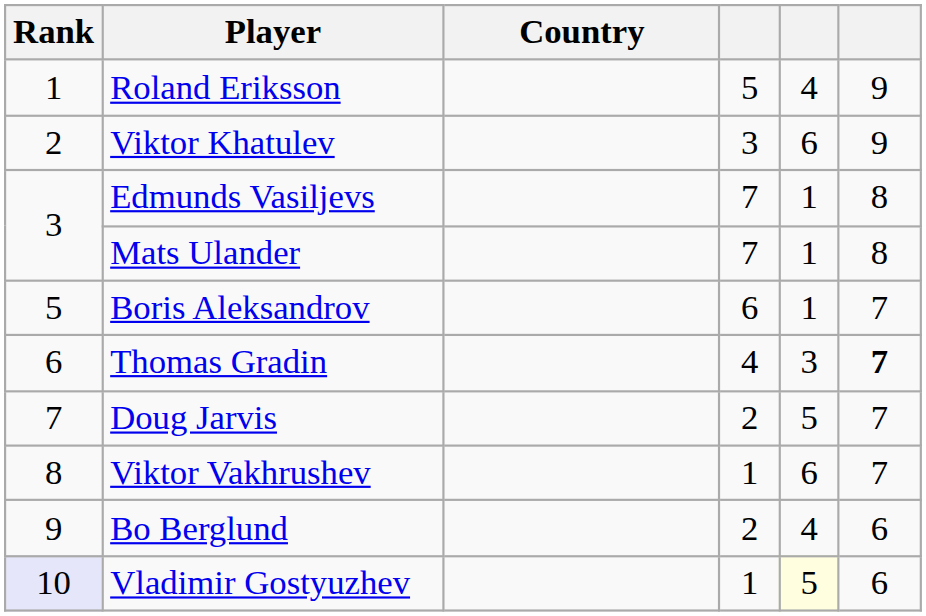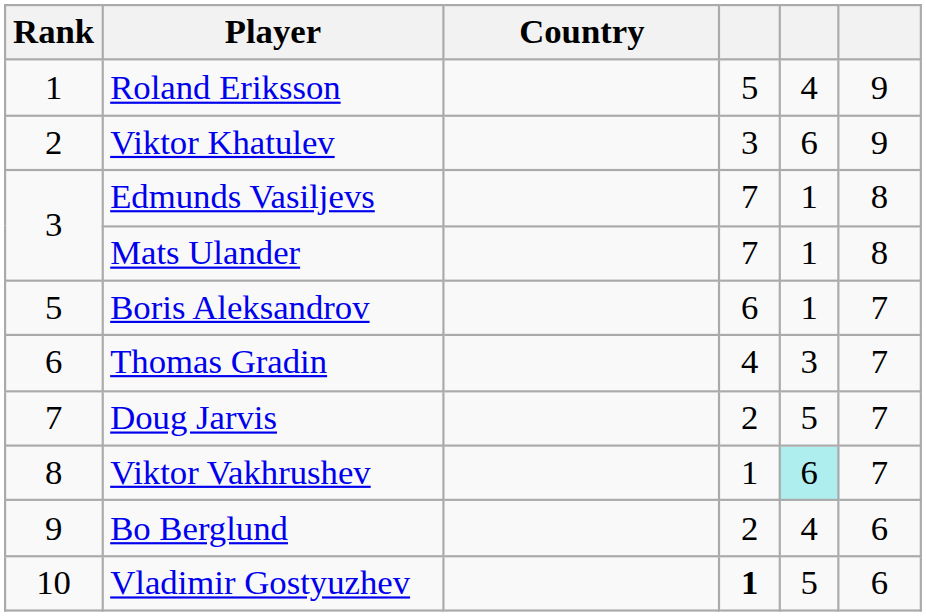(879, 362) bold -> (879, 362) normal
(809, 472) no background -> (809, 472) paleturquoise background
(54, 582) lavender background -> (54, 582) no background
(750, 582) normal -> (750, 582) bold
(809, 582) lightyellow background -> (809, 582) no background
